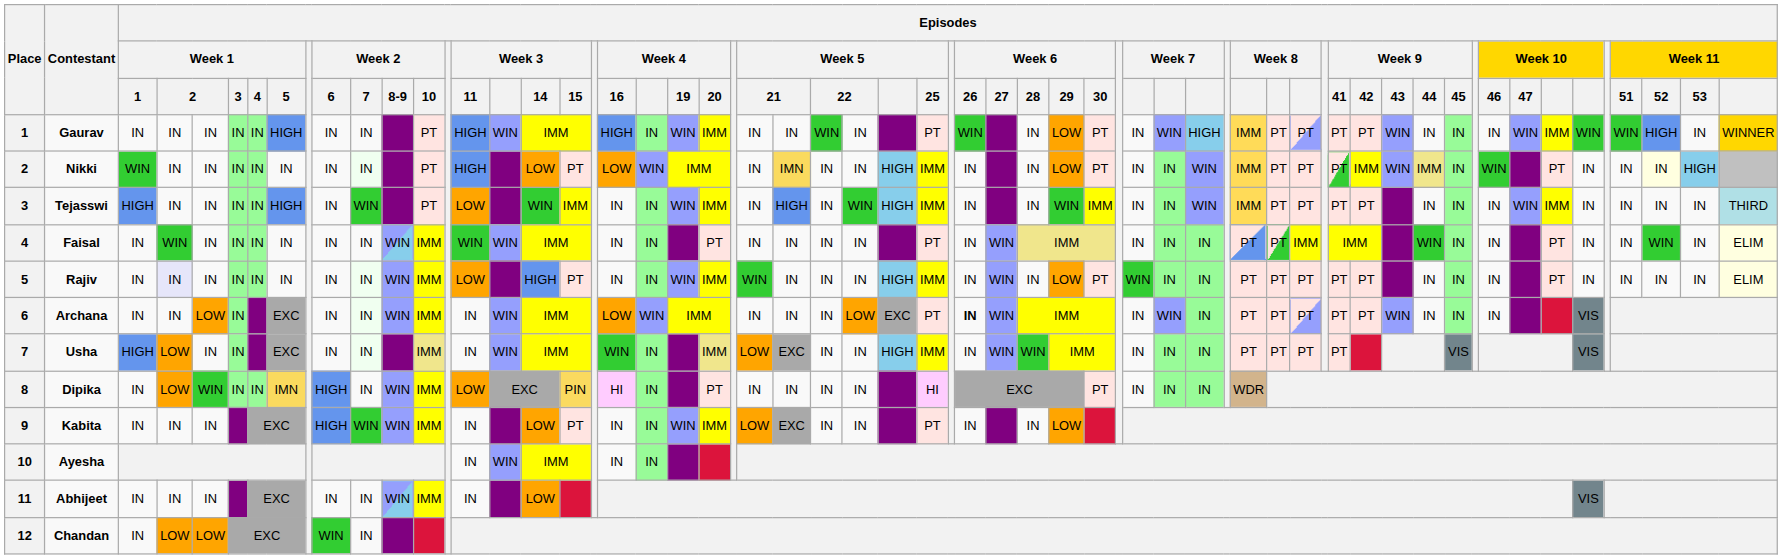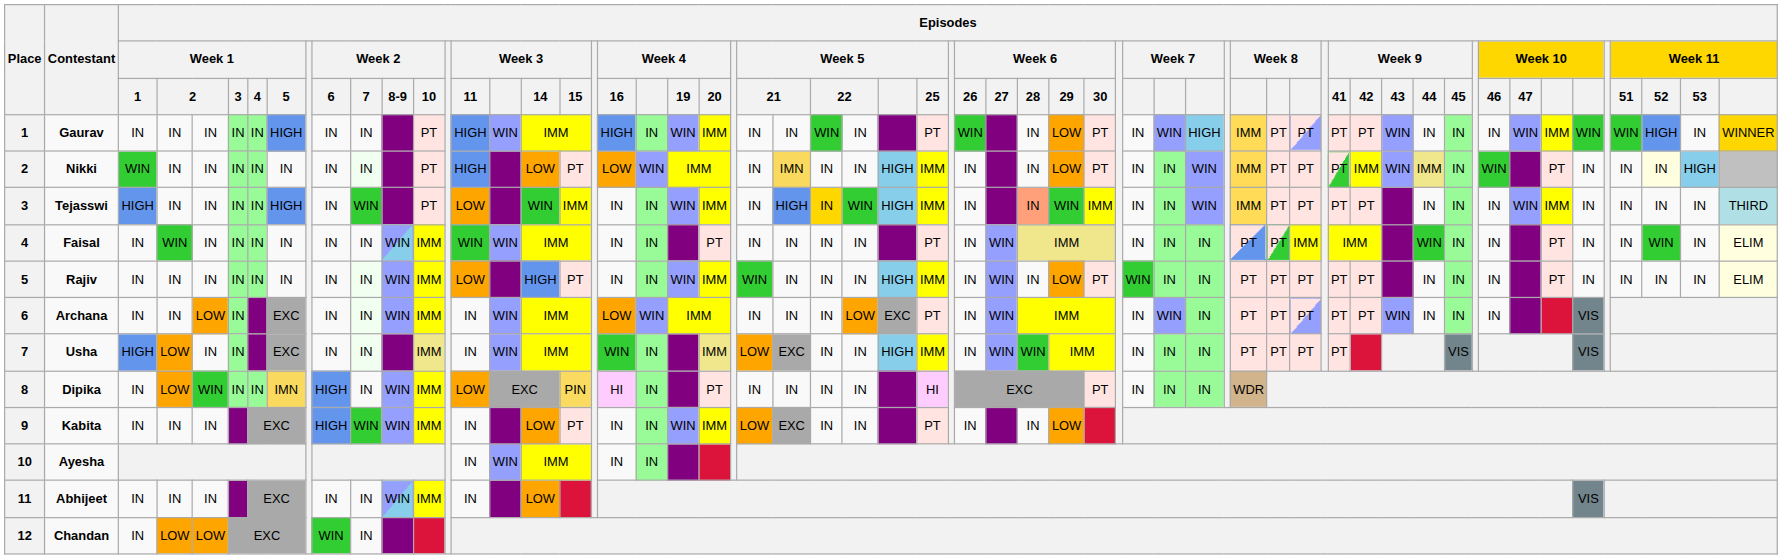(827, 205) no background -> (827, 205) gold background
(1033, 205) no background -> (1033, 205) lightsalmon background
(175, 278) lavender background -> (175, 278) no background
(970, 315) bold -> (970, 315) normal
